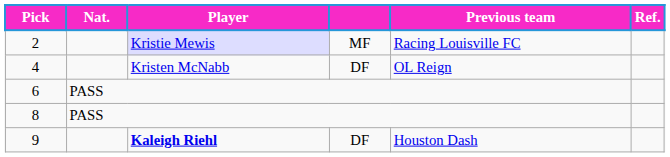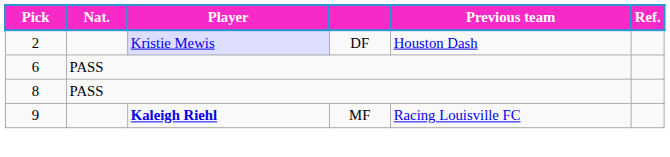(360, 43) MF -> (360, 43) DF
(457, 43) Racing Louisville FC -> (436, 43) Houston Dash
- row: (36, 67)
(360, 140) DF -> (360, 116) MF
(436, 140) Houston Dash -> (457, 116) Racing Louisville FC
